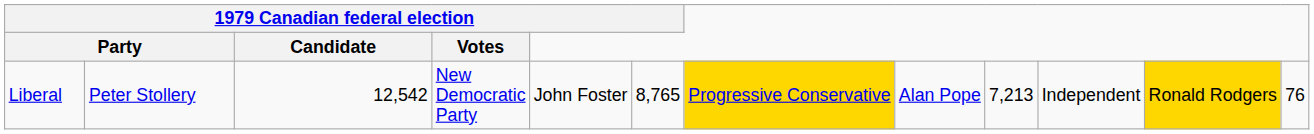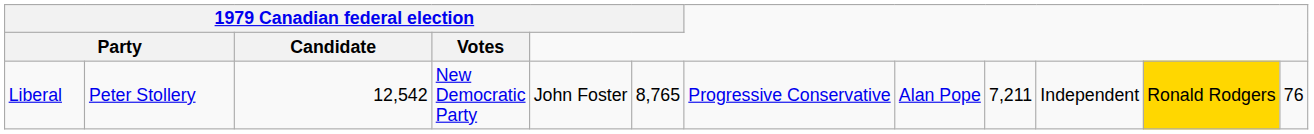(789, 94) gold background -> (789, 94) no background
(1011, 94) 7,213 -> (1011, 94) 7,211
